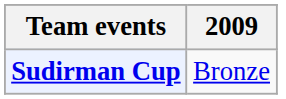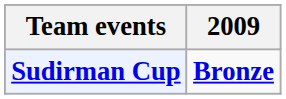(232, 70) normal -> (234, 70) bold
